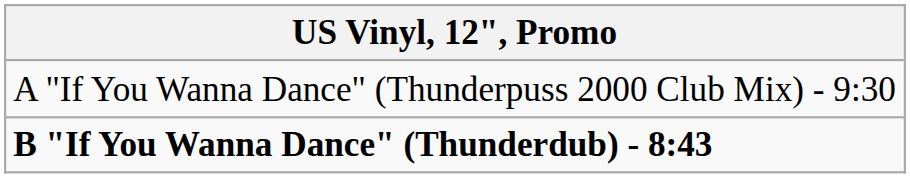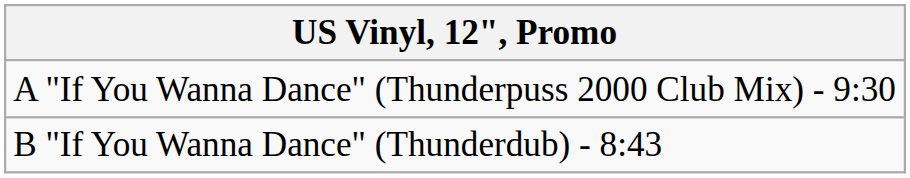(363, 144) bold -> (338, 144) normal
